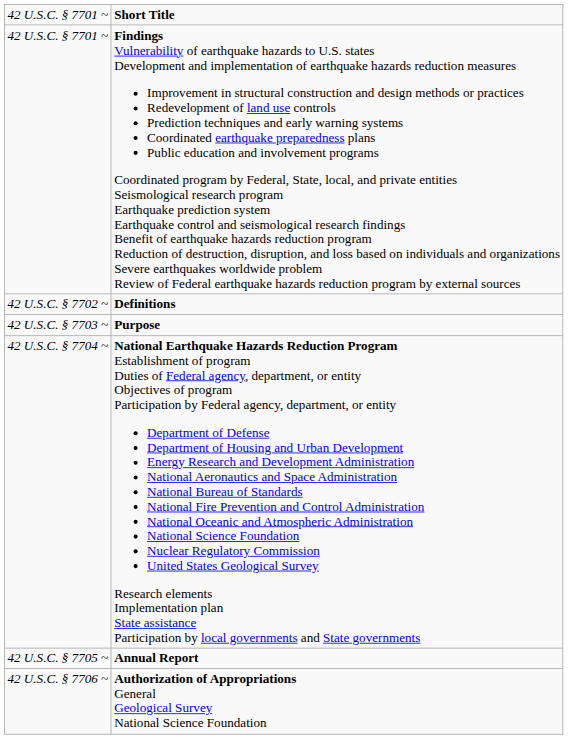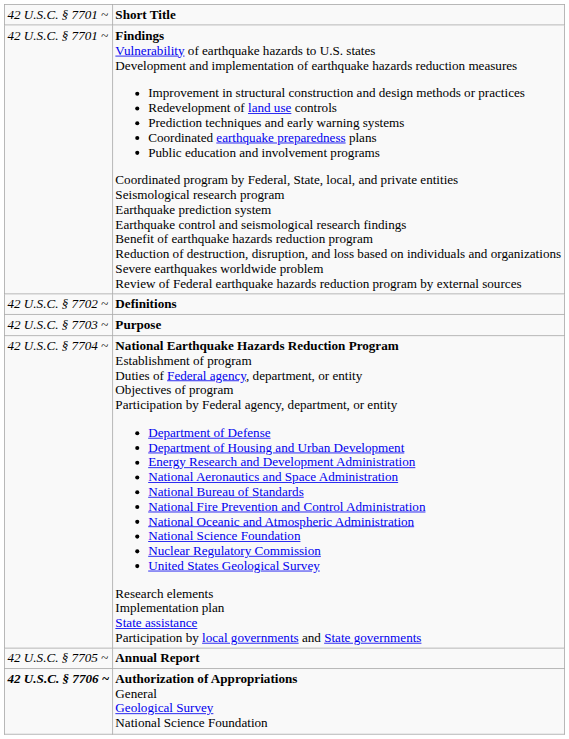(58, 679) normal -> (58, 679) bold
